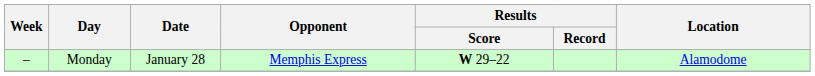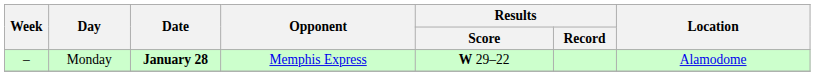(175, 60) normal -> (175, 60) bold
